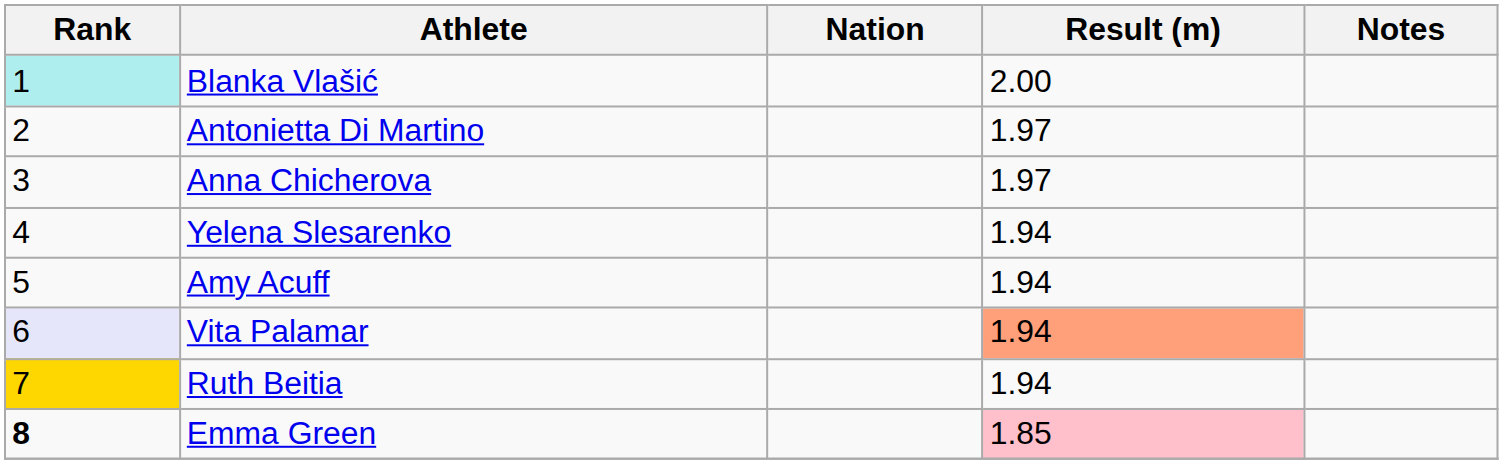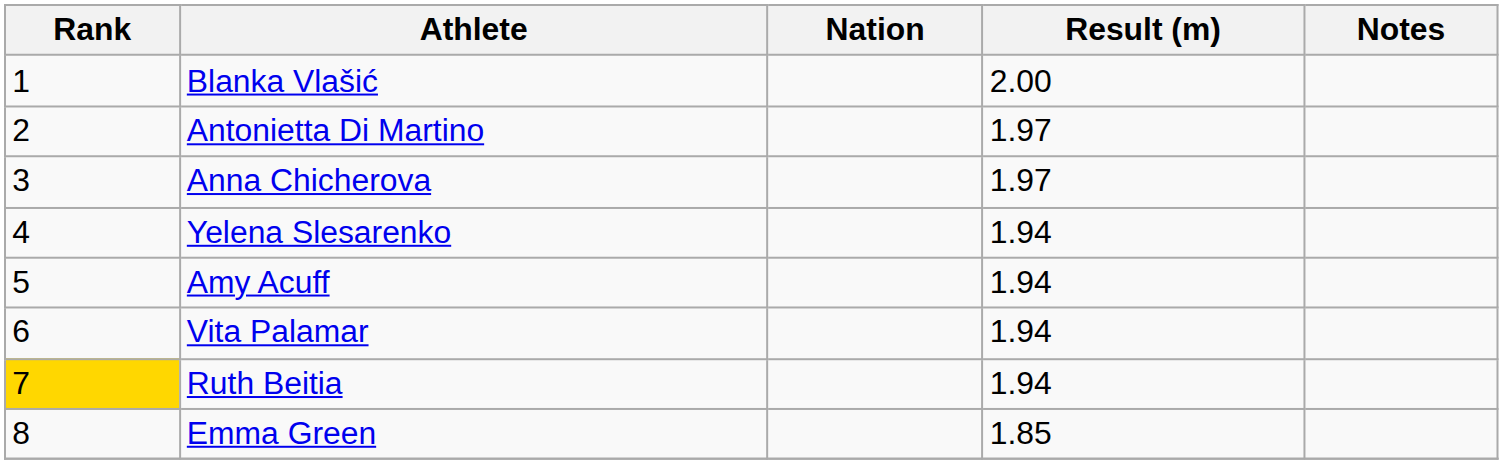(21, 80) paleturquoise background -> (21, 80) no background
(21, 332) lavender background -> (21, 332) no background
(1021, 332) lightsalmon background -> (1021, 332) no background
(21, 433) bold -> (21, 433) normal
(1021, 433) pink background -> (1021, 433) no background
